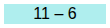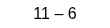(55, 14) paleturquoise background -> (55, 14) no background
